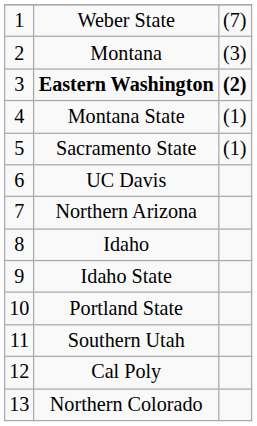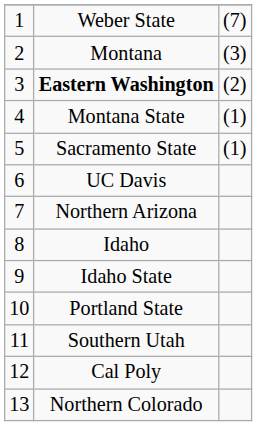(235, 84) bold -> (235, 84) normal
